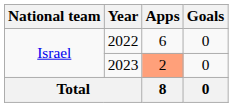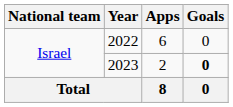(163, 65) lightsalmon background -> (163, 65) no background
(205, 65) normal -> (205, 65) bold
